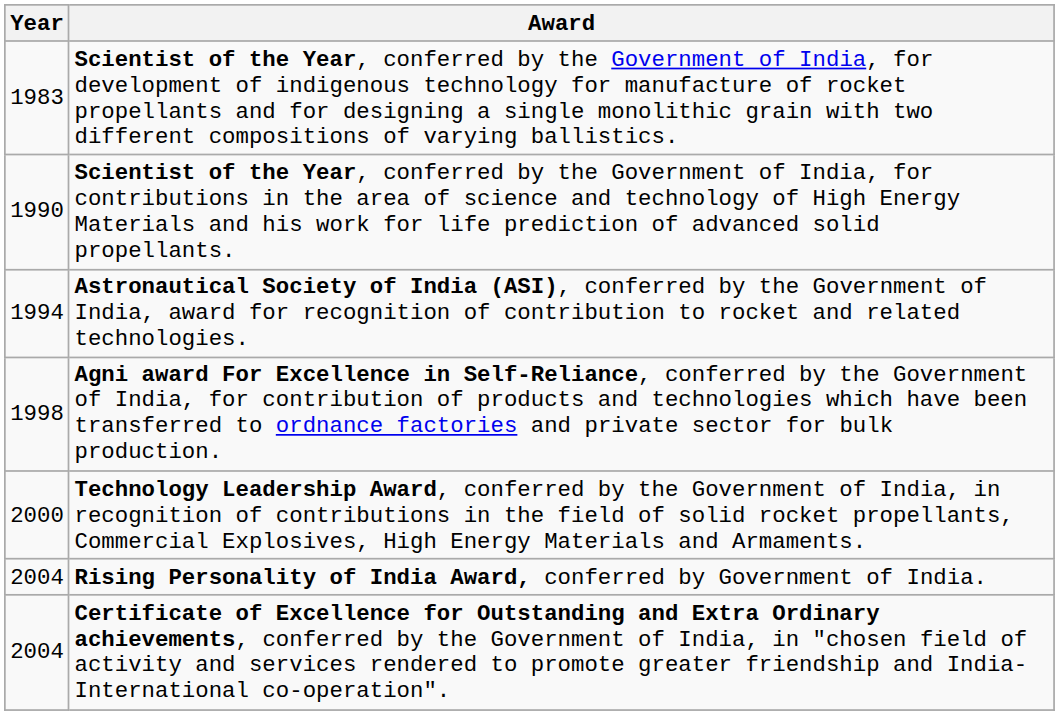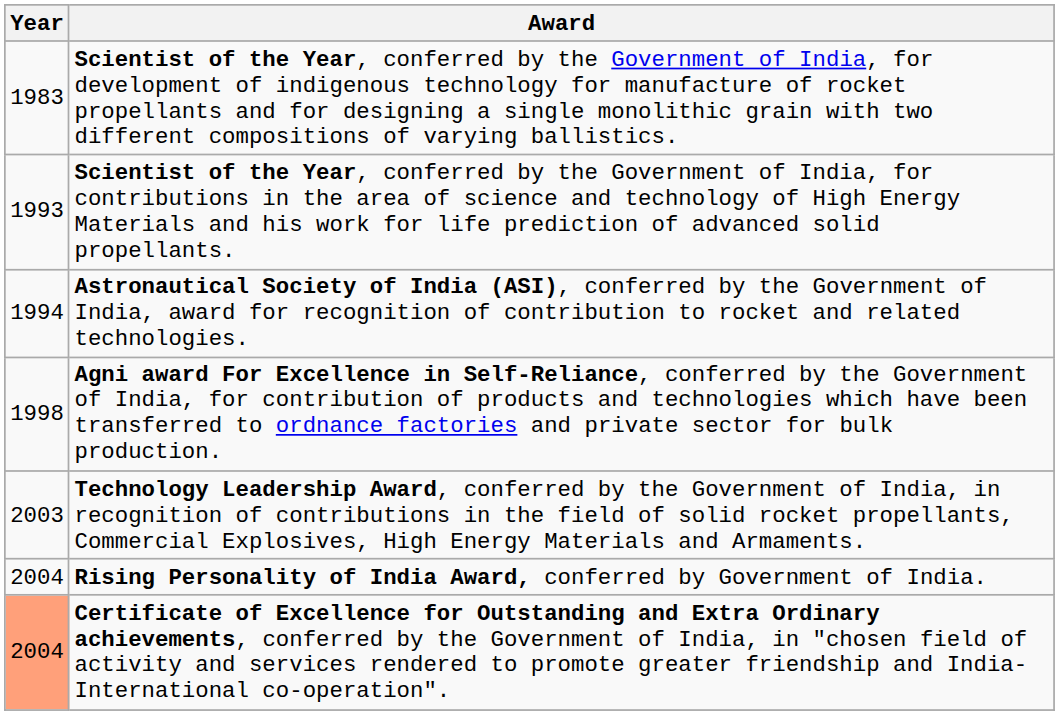(37, 212) 1990 -> (37, 212) 1993
(37, 515) 2000 -> (37, 515) 2003
(37, 652) no background -> (37, 652) lightsalmon background
